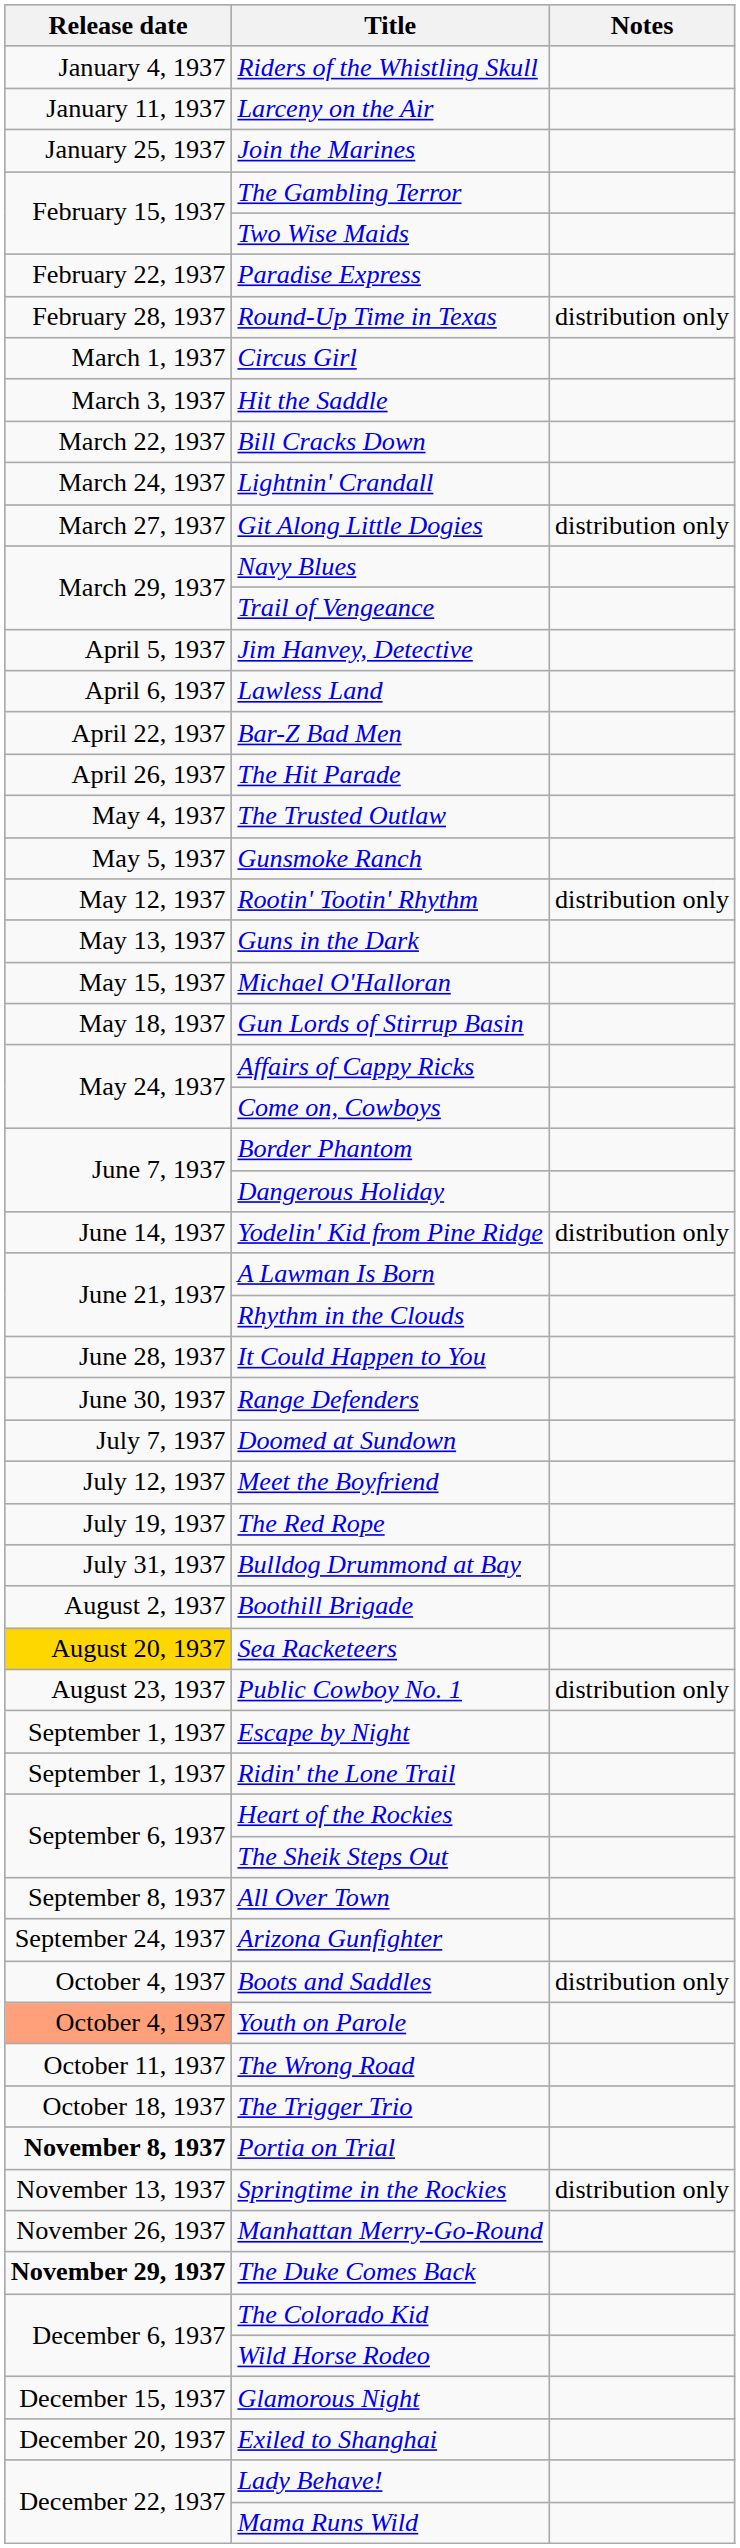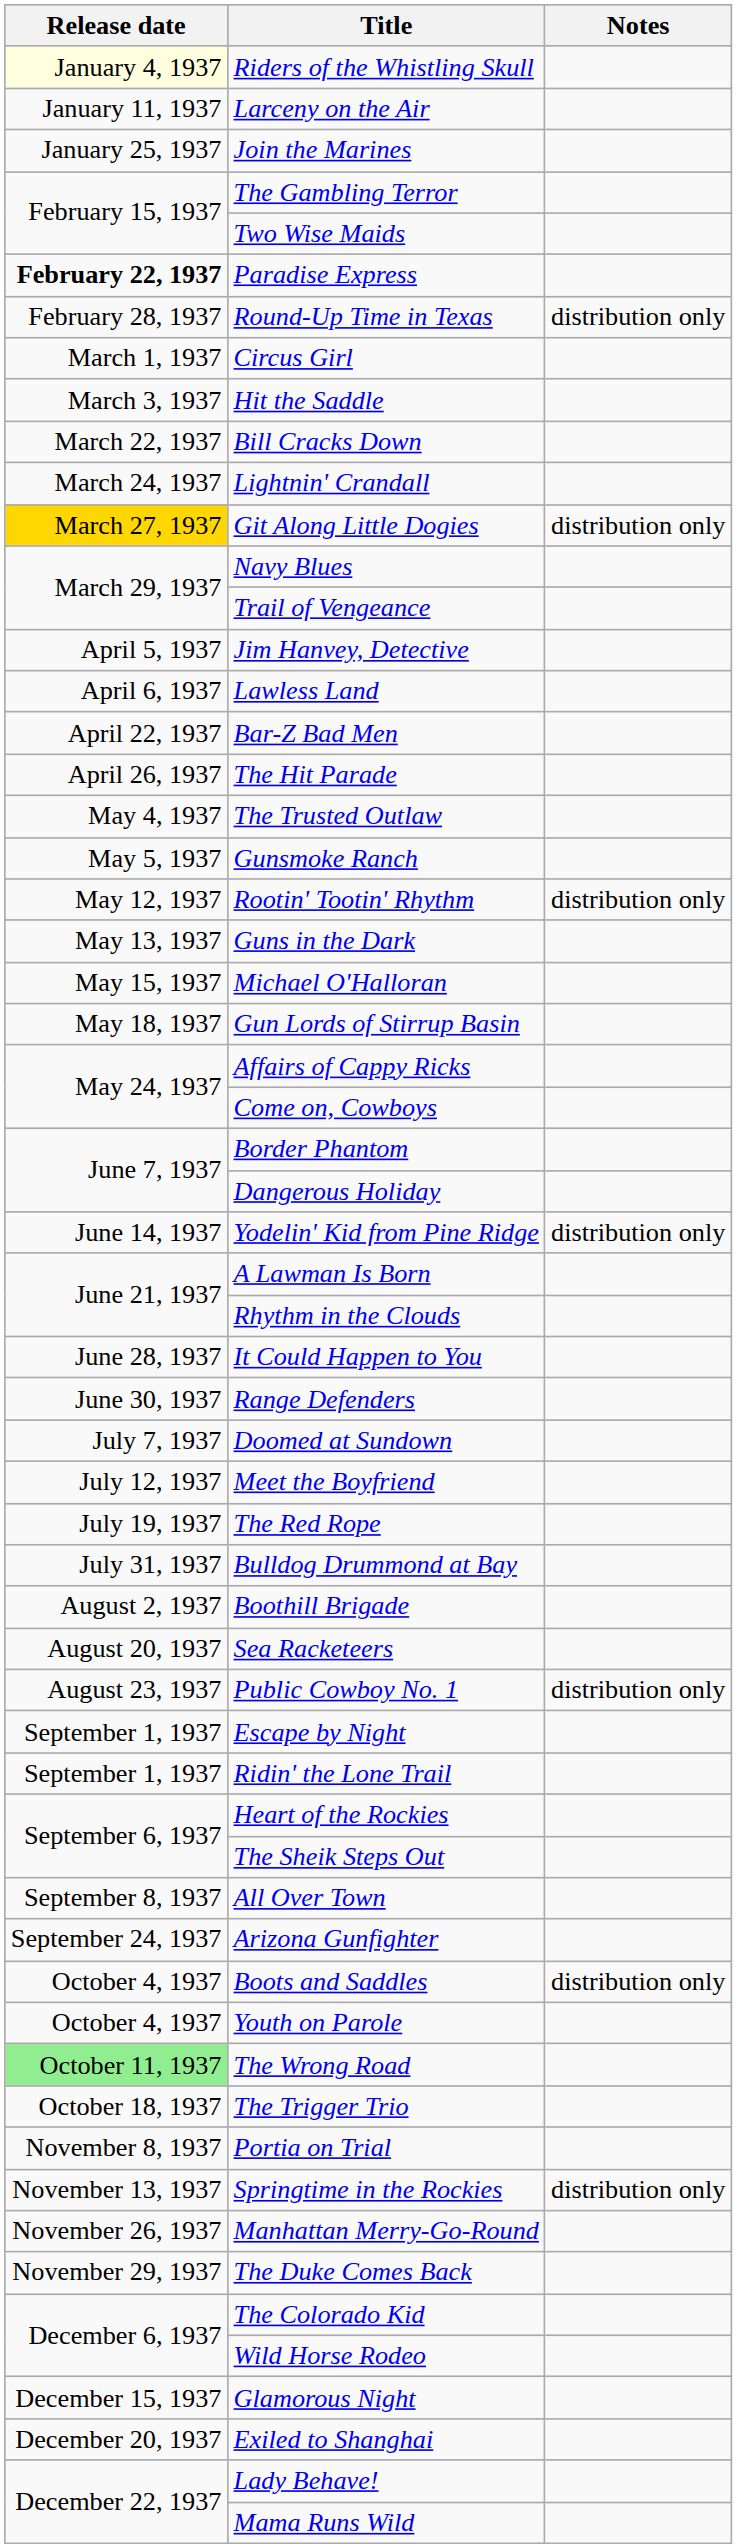(142, 66) no background -> (138, 66) lightyellow background
(129, 274) normal -> (119, 274) bold
(142, 524) no background -> (138, 524) gold background
(138, 1648) gold background -> (134, 1648) no background
(140, 2022) lightsalmon background -> (137, 2022) no background
(134, 2064) no background -> (131, 2064) lightgreen background
(125, 2147) bold -> (123, 2147) normal
(118, 2272) bold -> (117, 2272) normal
